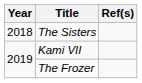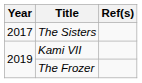(20, 31) 2018 -> (20, 31) 2017
